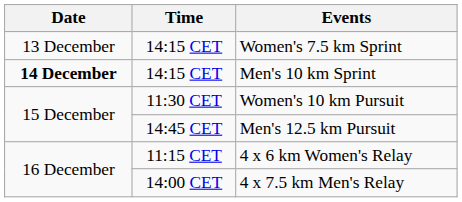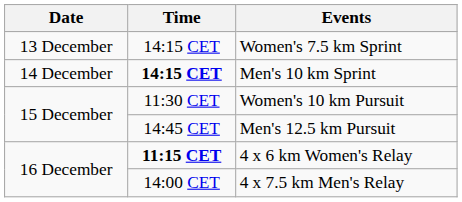(68, 73) bold -> (66, 73) normal
(184, 73) normal -> (182, 73) bold
(184, 155) normal -> (182, 155) bold
